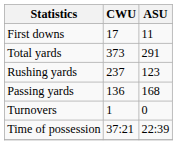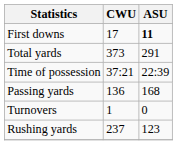(147, 33) normal -> (147, 33) bold
rows swapped: (42, 72) <-> (54, 130)
